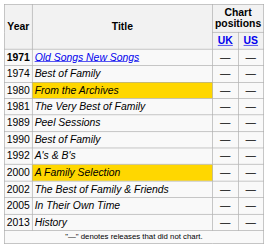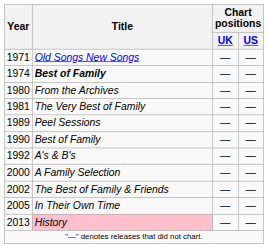(18, 57) bold -> (18, 57) normal
(68, 73) normal -> (70, 73) bold
(77, 90) gold background -> (77, 90) no background
(78, 172) gold background -> (78, 172) no background
(51, 222) no background -> (51, 222) pink background
